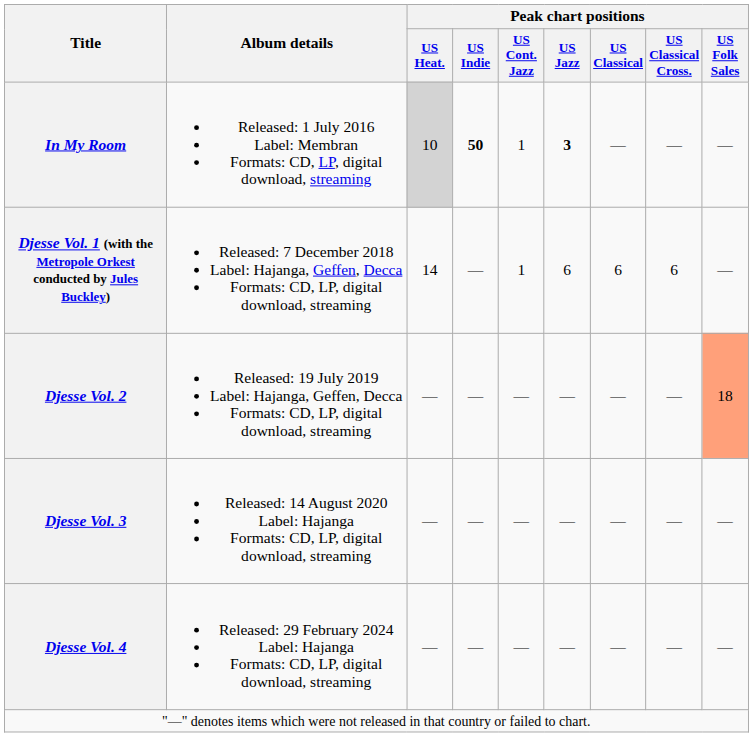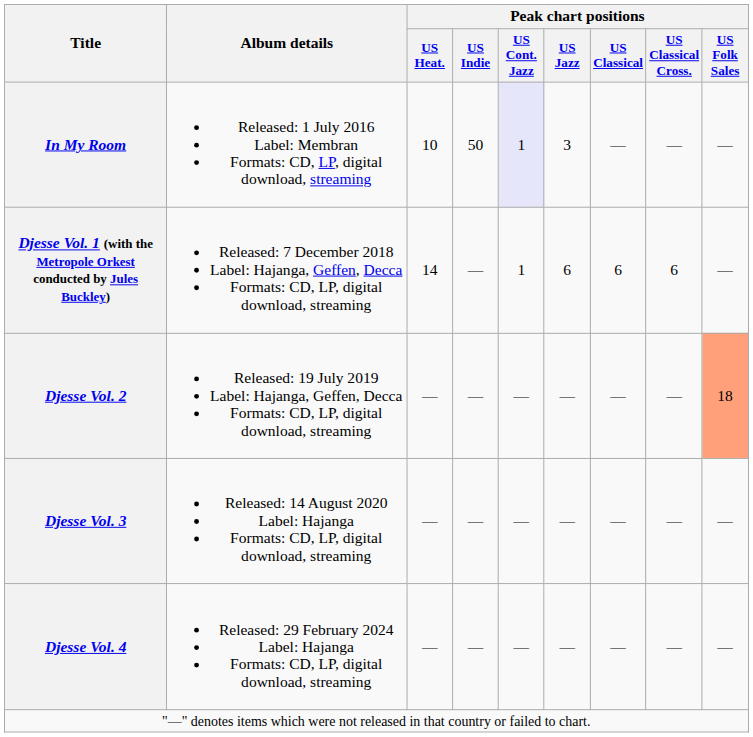(430, 144) lightgrey background -> (430, 144) no background
(476, 144) bold -> (476, 144) normal
(521, 144) no background -> (521, 144) lavender background
(567, 144) bold -> (567, 144) normal
